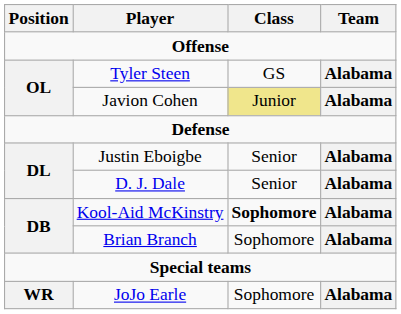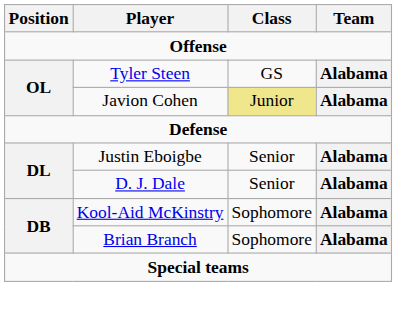(274, 211) bold -> (272, 211) normal
- row: (150, 294)
